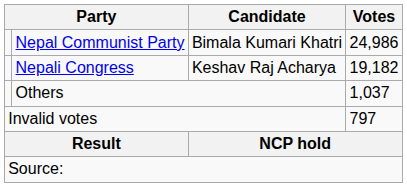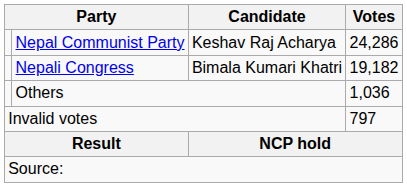(267, 42) Bimala Kumari Khatri -> (264, 42) Keshav Raj Acharya
(374, 42) 24,986 -> (374, 42) 24,286
(264, 67) Keshav Raj Acharya -> (267, 67) Bimala Kumari Khatri
(370, 93) 1,037 -> (370, 93) 1,036
